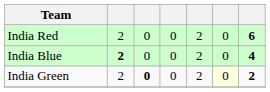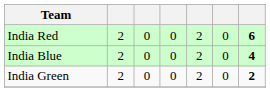(121, 55) bold -> (121, 55) normal
(147, 76) bold -> (147, 76) normal
(226, 76) lightyellow background -> (226, 76) no background
